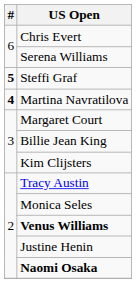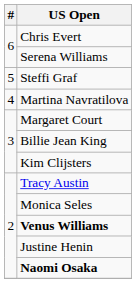(11, 78) bold -> (11, 78) normal
(11, 99) bold -> (11, 99) normal
